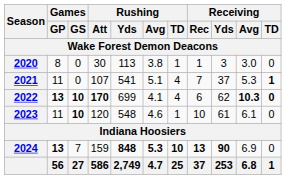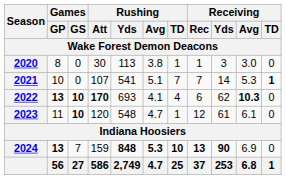(58, 81) 11 -> (58, 81) 10
(177, 81) 4 -> (177, 81) 7
(224, 81) 37 -> (224, 81) 14
(127, 98) 699 -> (127, 98) 693
(272, 98) bold -> (272, 98) normal
(155, 115) 4.6 -> (155, 115) 4.7
(199, 115) 10 -> (199, 115) 12
